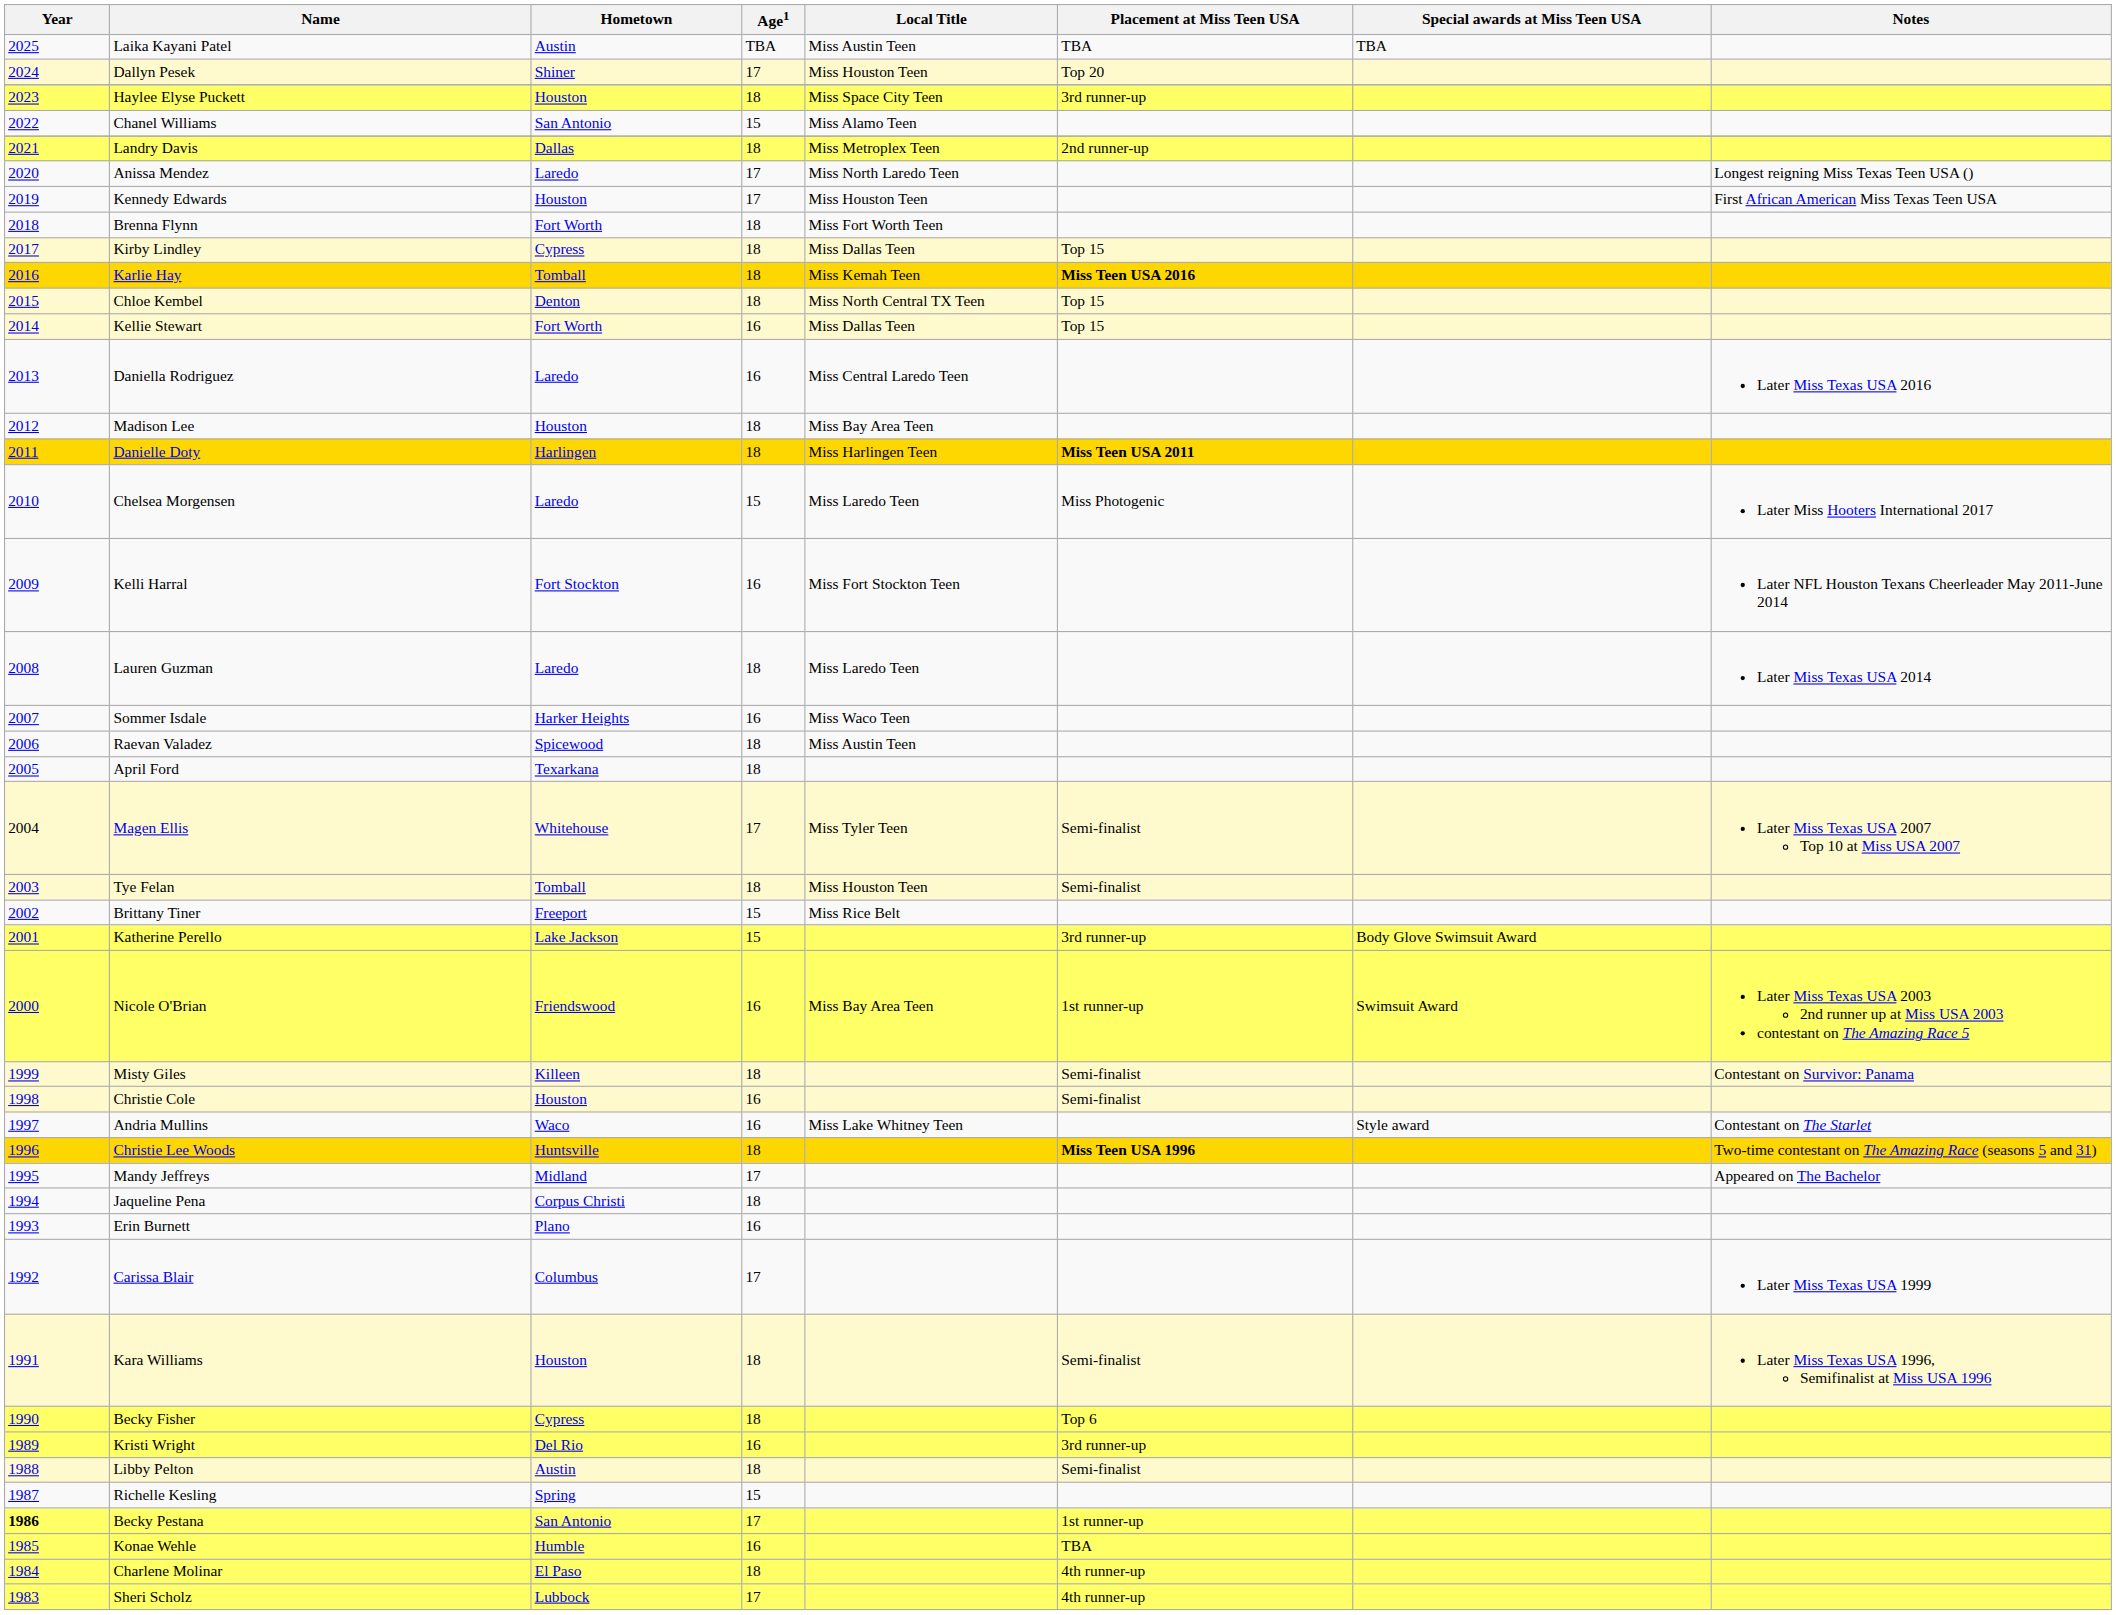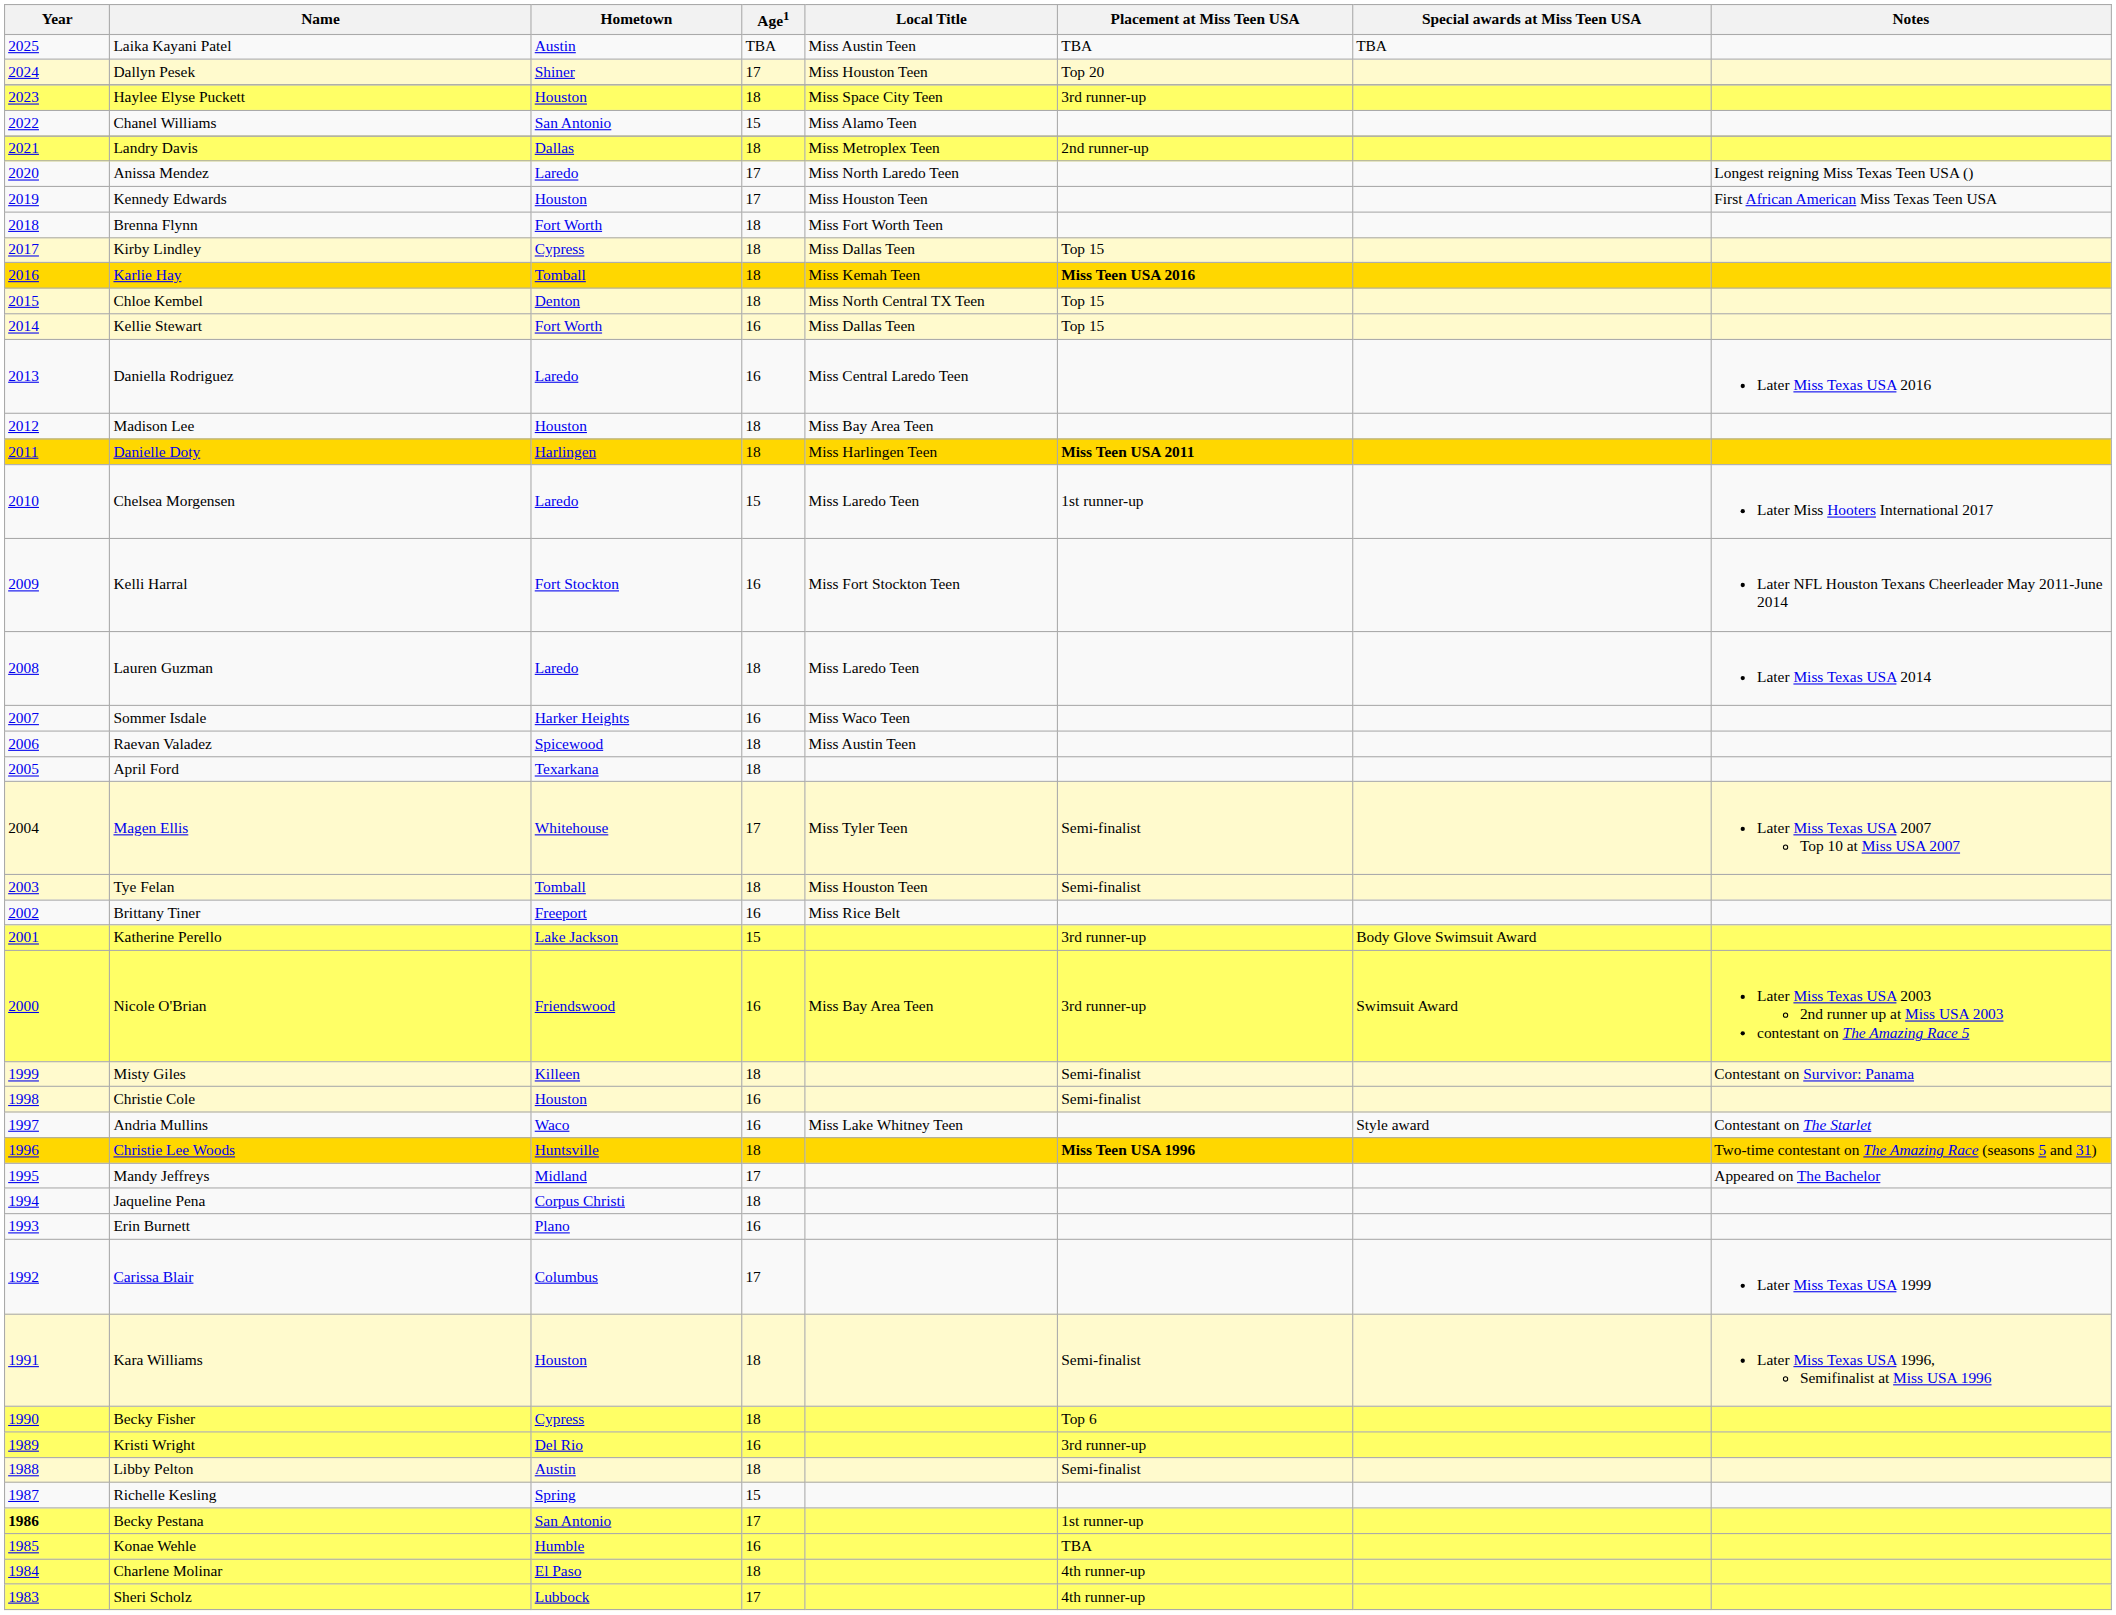(1113, 501) Miss Photogenic -> (1102, 501) 1st runner-up
(753, 912) 15 -> (753, 912) 16
(1102, 1006) 1st runner-up -> (1104, 1006) 3rd runner-up
